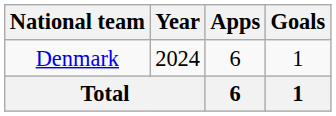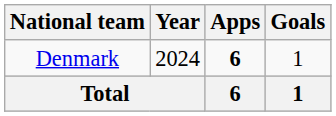(235, 57) normal -> (235, 57) bold
